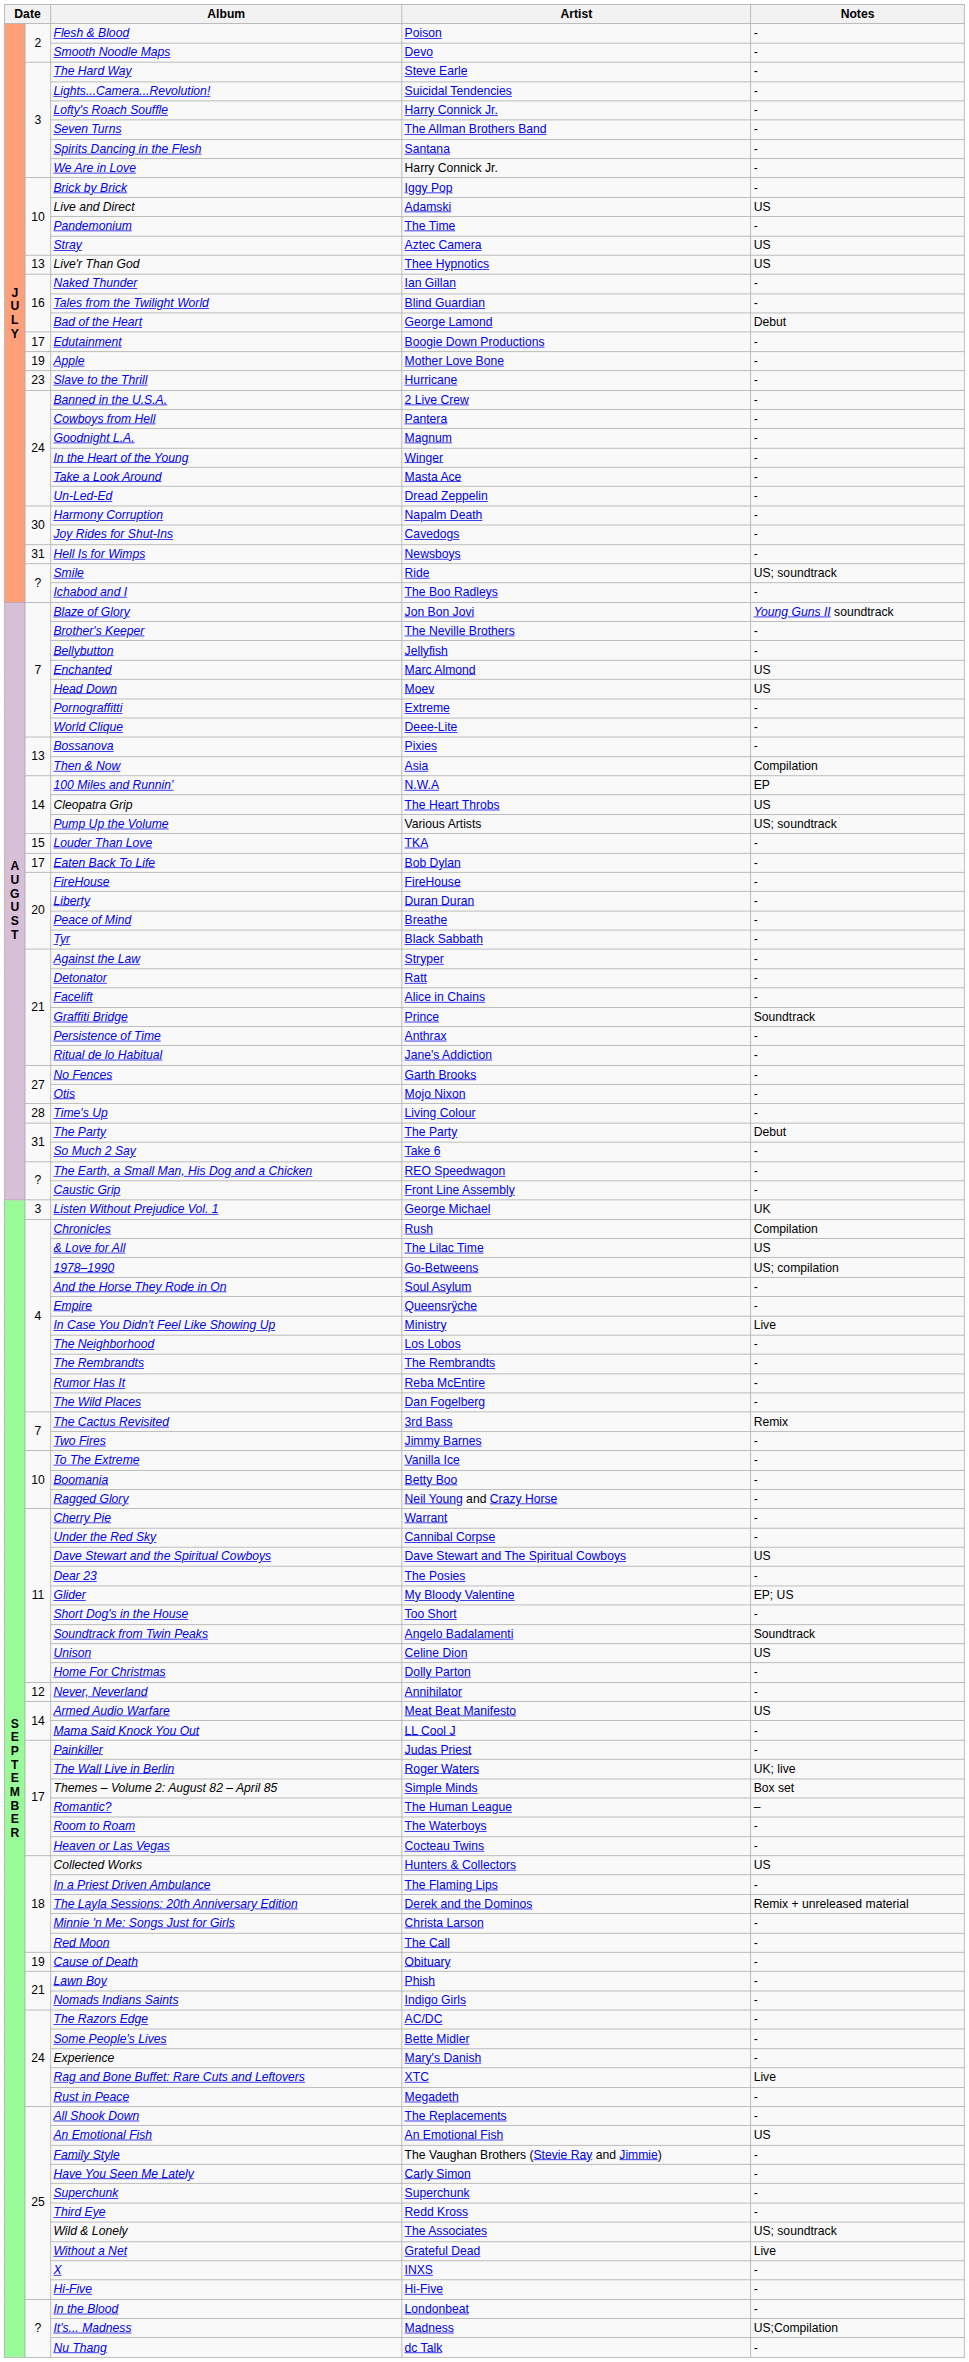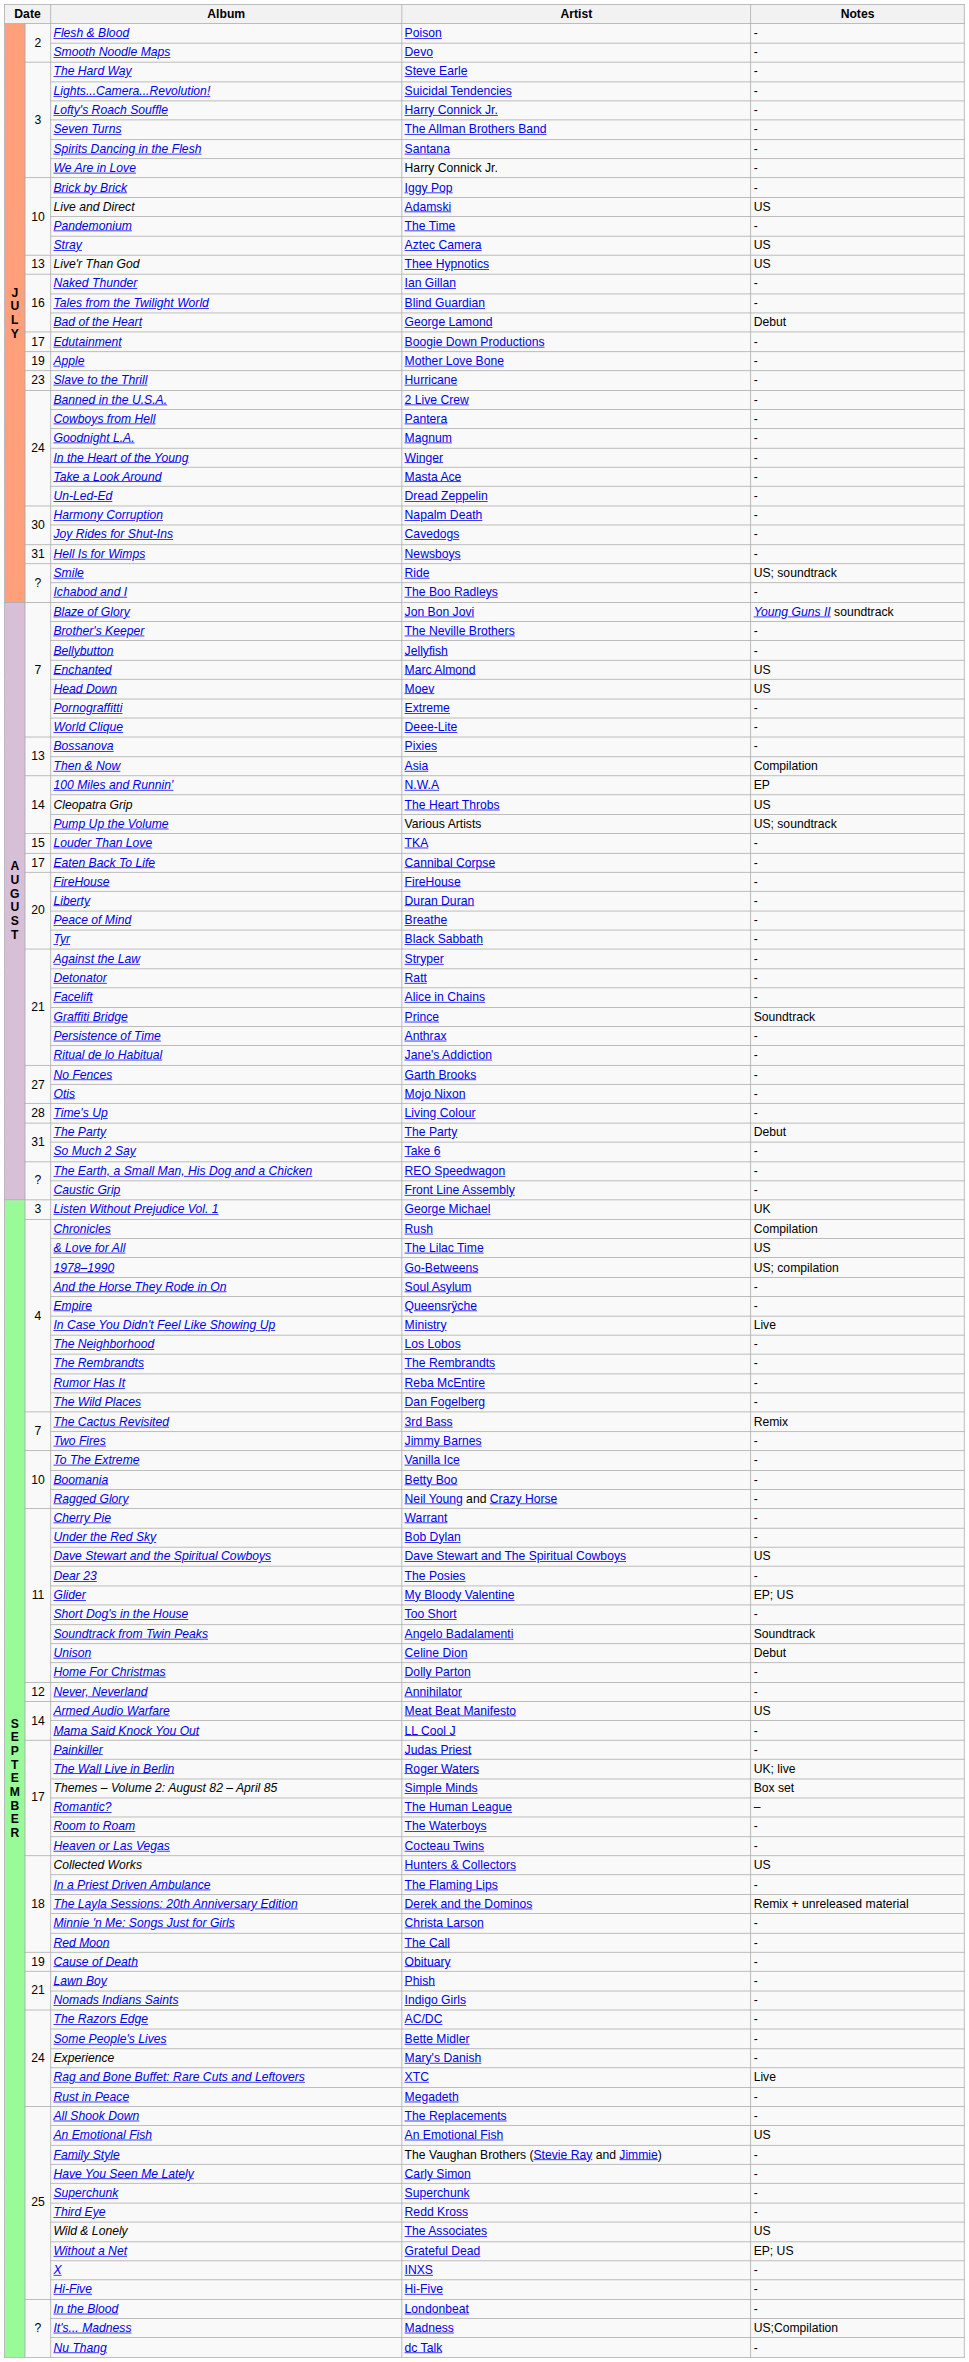(433, 862) Bob Dylan -> (450, 862) Cannibal Corpse
(450, 1537) Cannibal Corpse -> (433, 1537) Bob Dylan
(762, 1653) US -> (770, 1653) Debut
(795, 2231) US; soundtrack -> (762, 2231) US
(765, 2251) Live -> (774, 2251) EP; US
